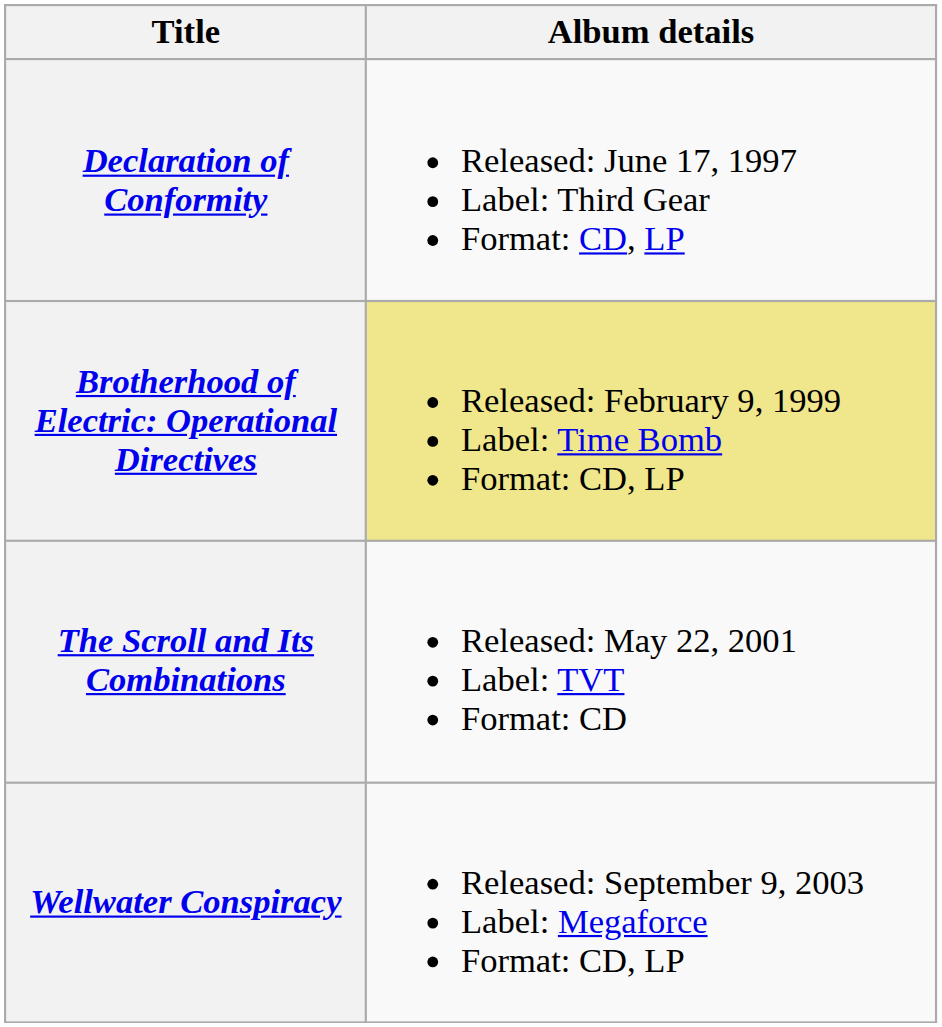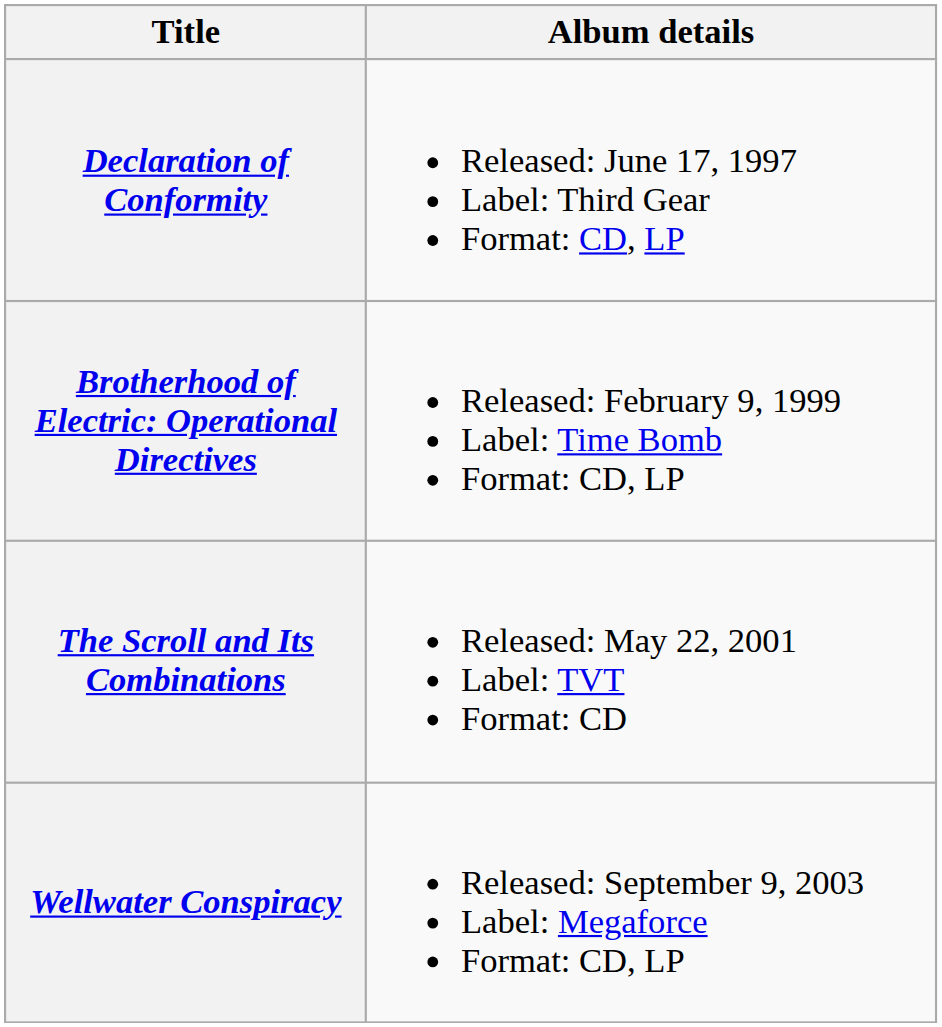(651, 440) khaki background -> (651, 440) no background
